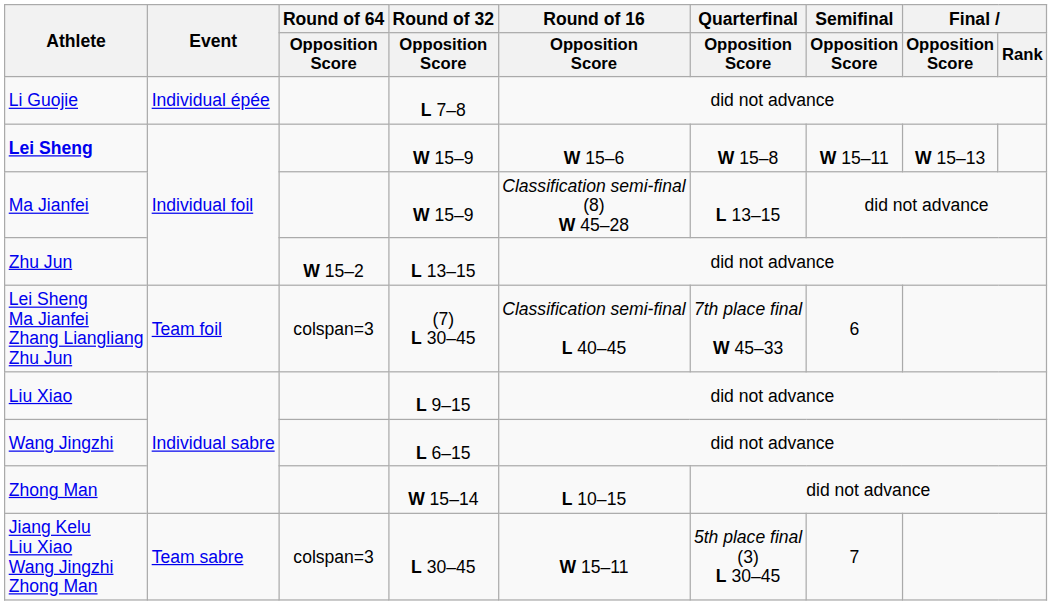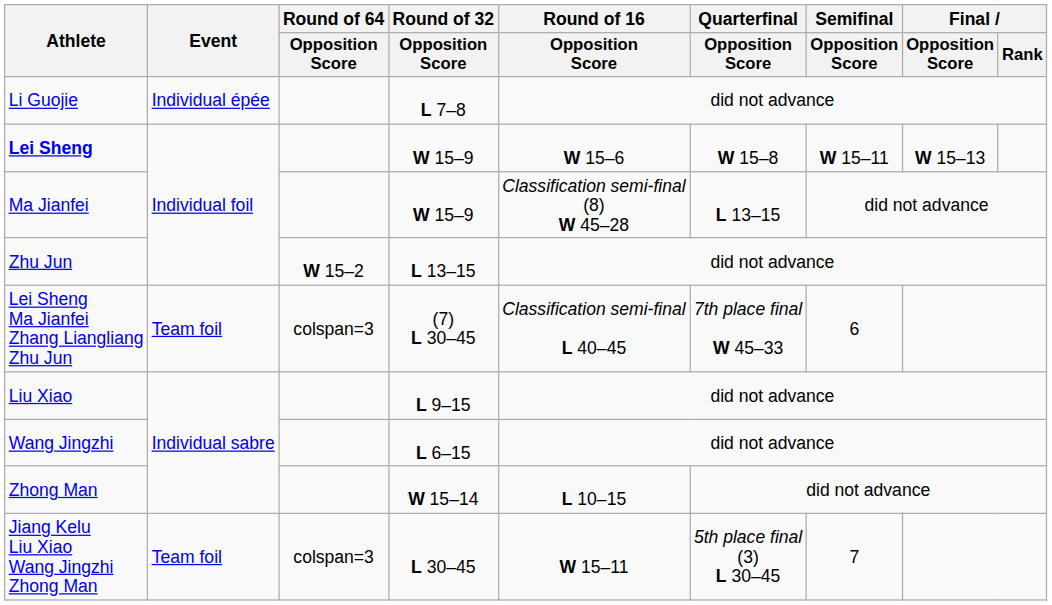(198, 557) Team sabre -> (187, 557) Team foil
